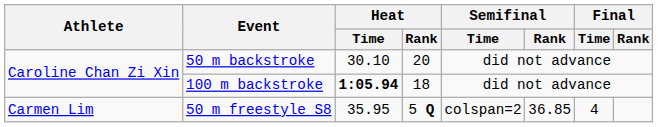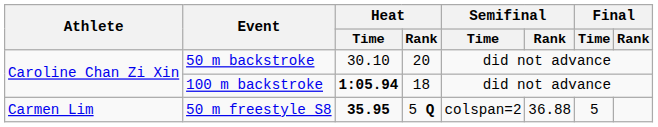(368, 110) normal -> (368, 110) bold
(550, 110) 36.85 -> (550, 110) 36.88
(594, 110) 4 -> (594, 110) 5
